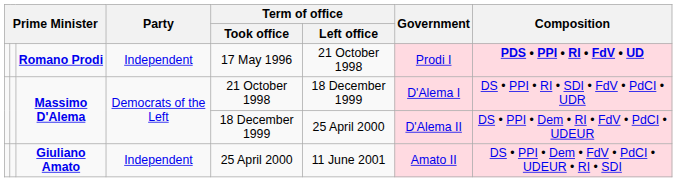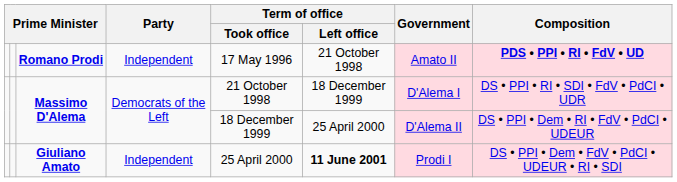(434, 60) Prodi I -> (434, 60) Amato II
(349, 160) normal -> (349, 160) bold
(434, 160) Amato II -> (434, 160) Prodi I
